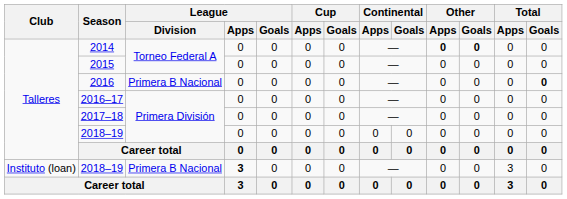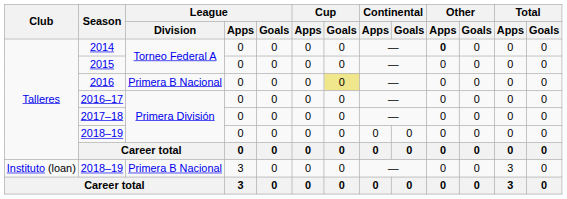(477, 47) bold -> (477, 47) normal
(342, 82) no background -> (342, 82) khaki background
(544, 82) bold -> (544, 82) normal
(241, 168) bold -> (241, 168) normal
